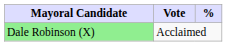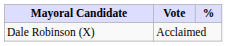(51, 31) lightgreen background -> (51, 31) no background
